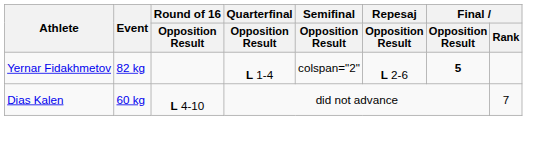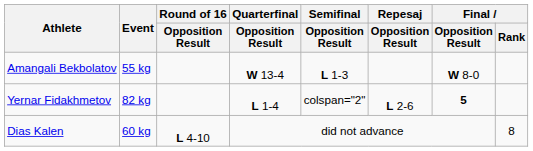+ row: (62, 68)
(506, 100) 7 -> (512, 131) 8
